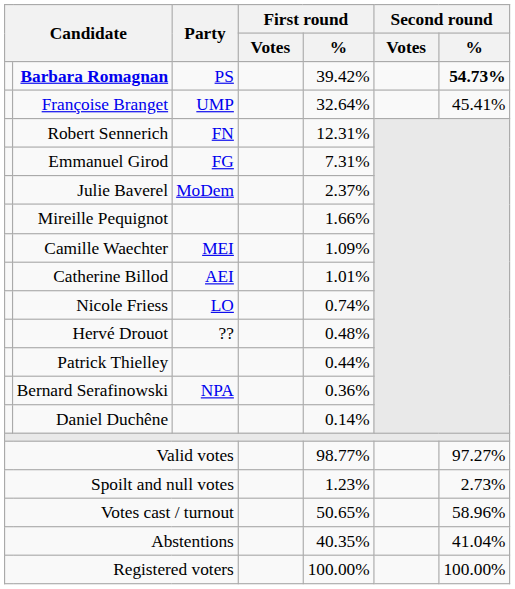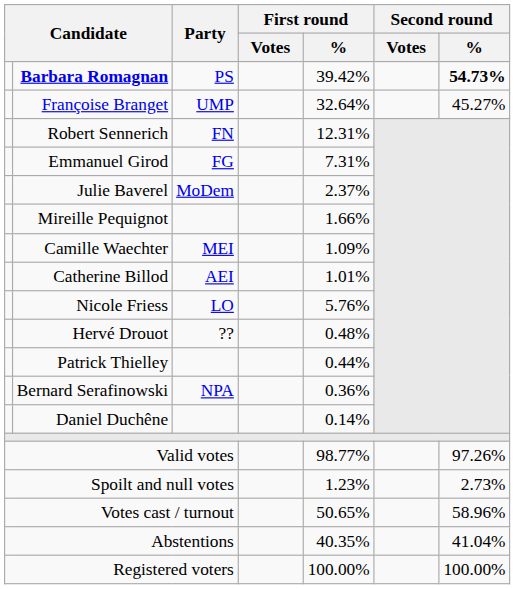(479, 104) 45.41% -> (479, 104) 45.27%
(347, 304) 0.74% -> (347, 304) 5.76%
(479, 455) 97.27% -> (479, 455) 97.26%
